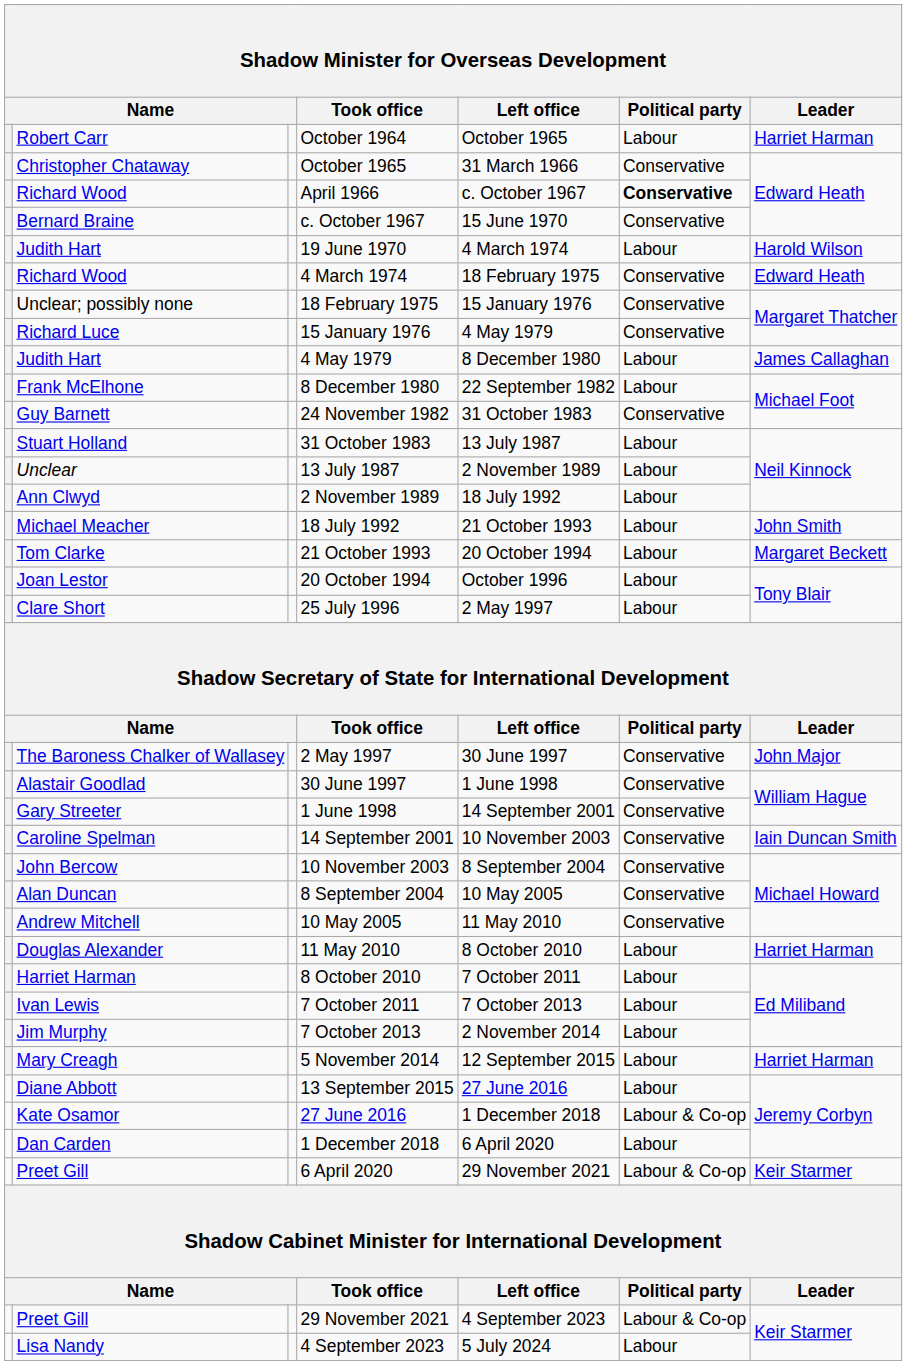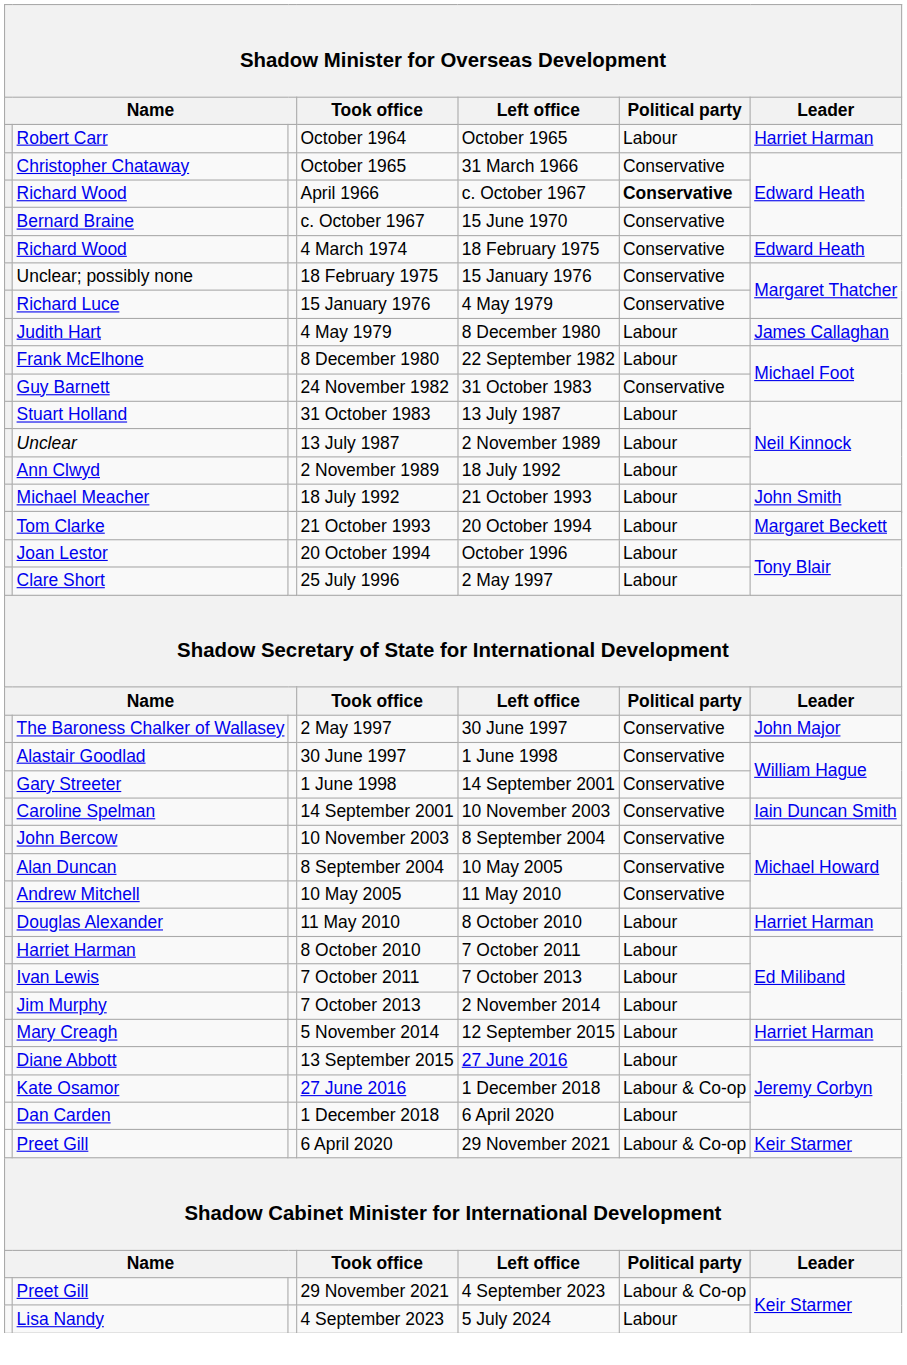- row: (59, 249)
